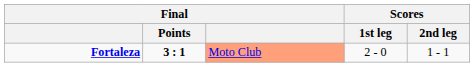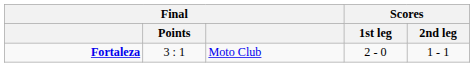(174, 52) bold -> (174, 52) normal
(235, 52) lightsalmon background -> (235, 52) no background
